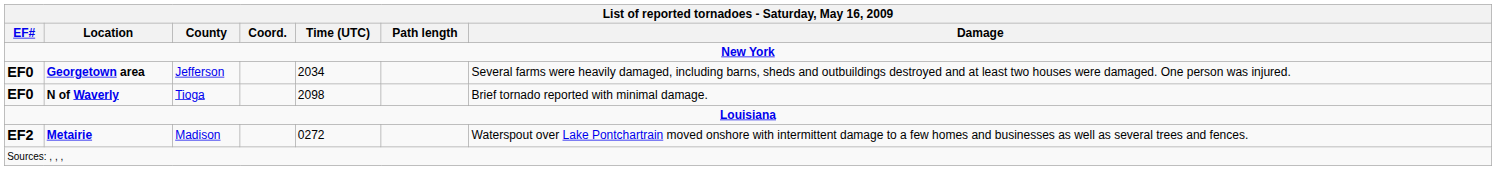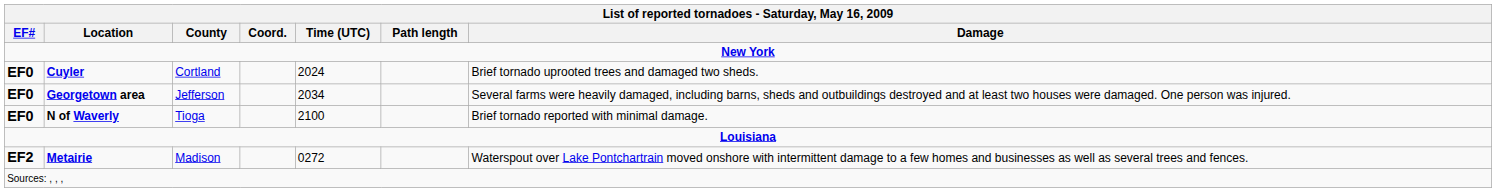+ row: (65, 72)
(311, 94) 2098 -> (311, 116) 2100
